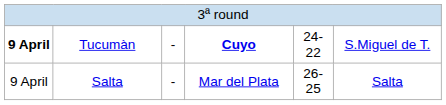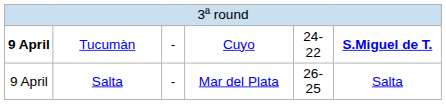(239, 44) bold -> (239, 44) normal
(387, 44) normal -> (387, 44) bold
